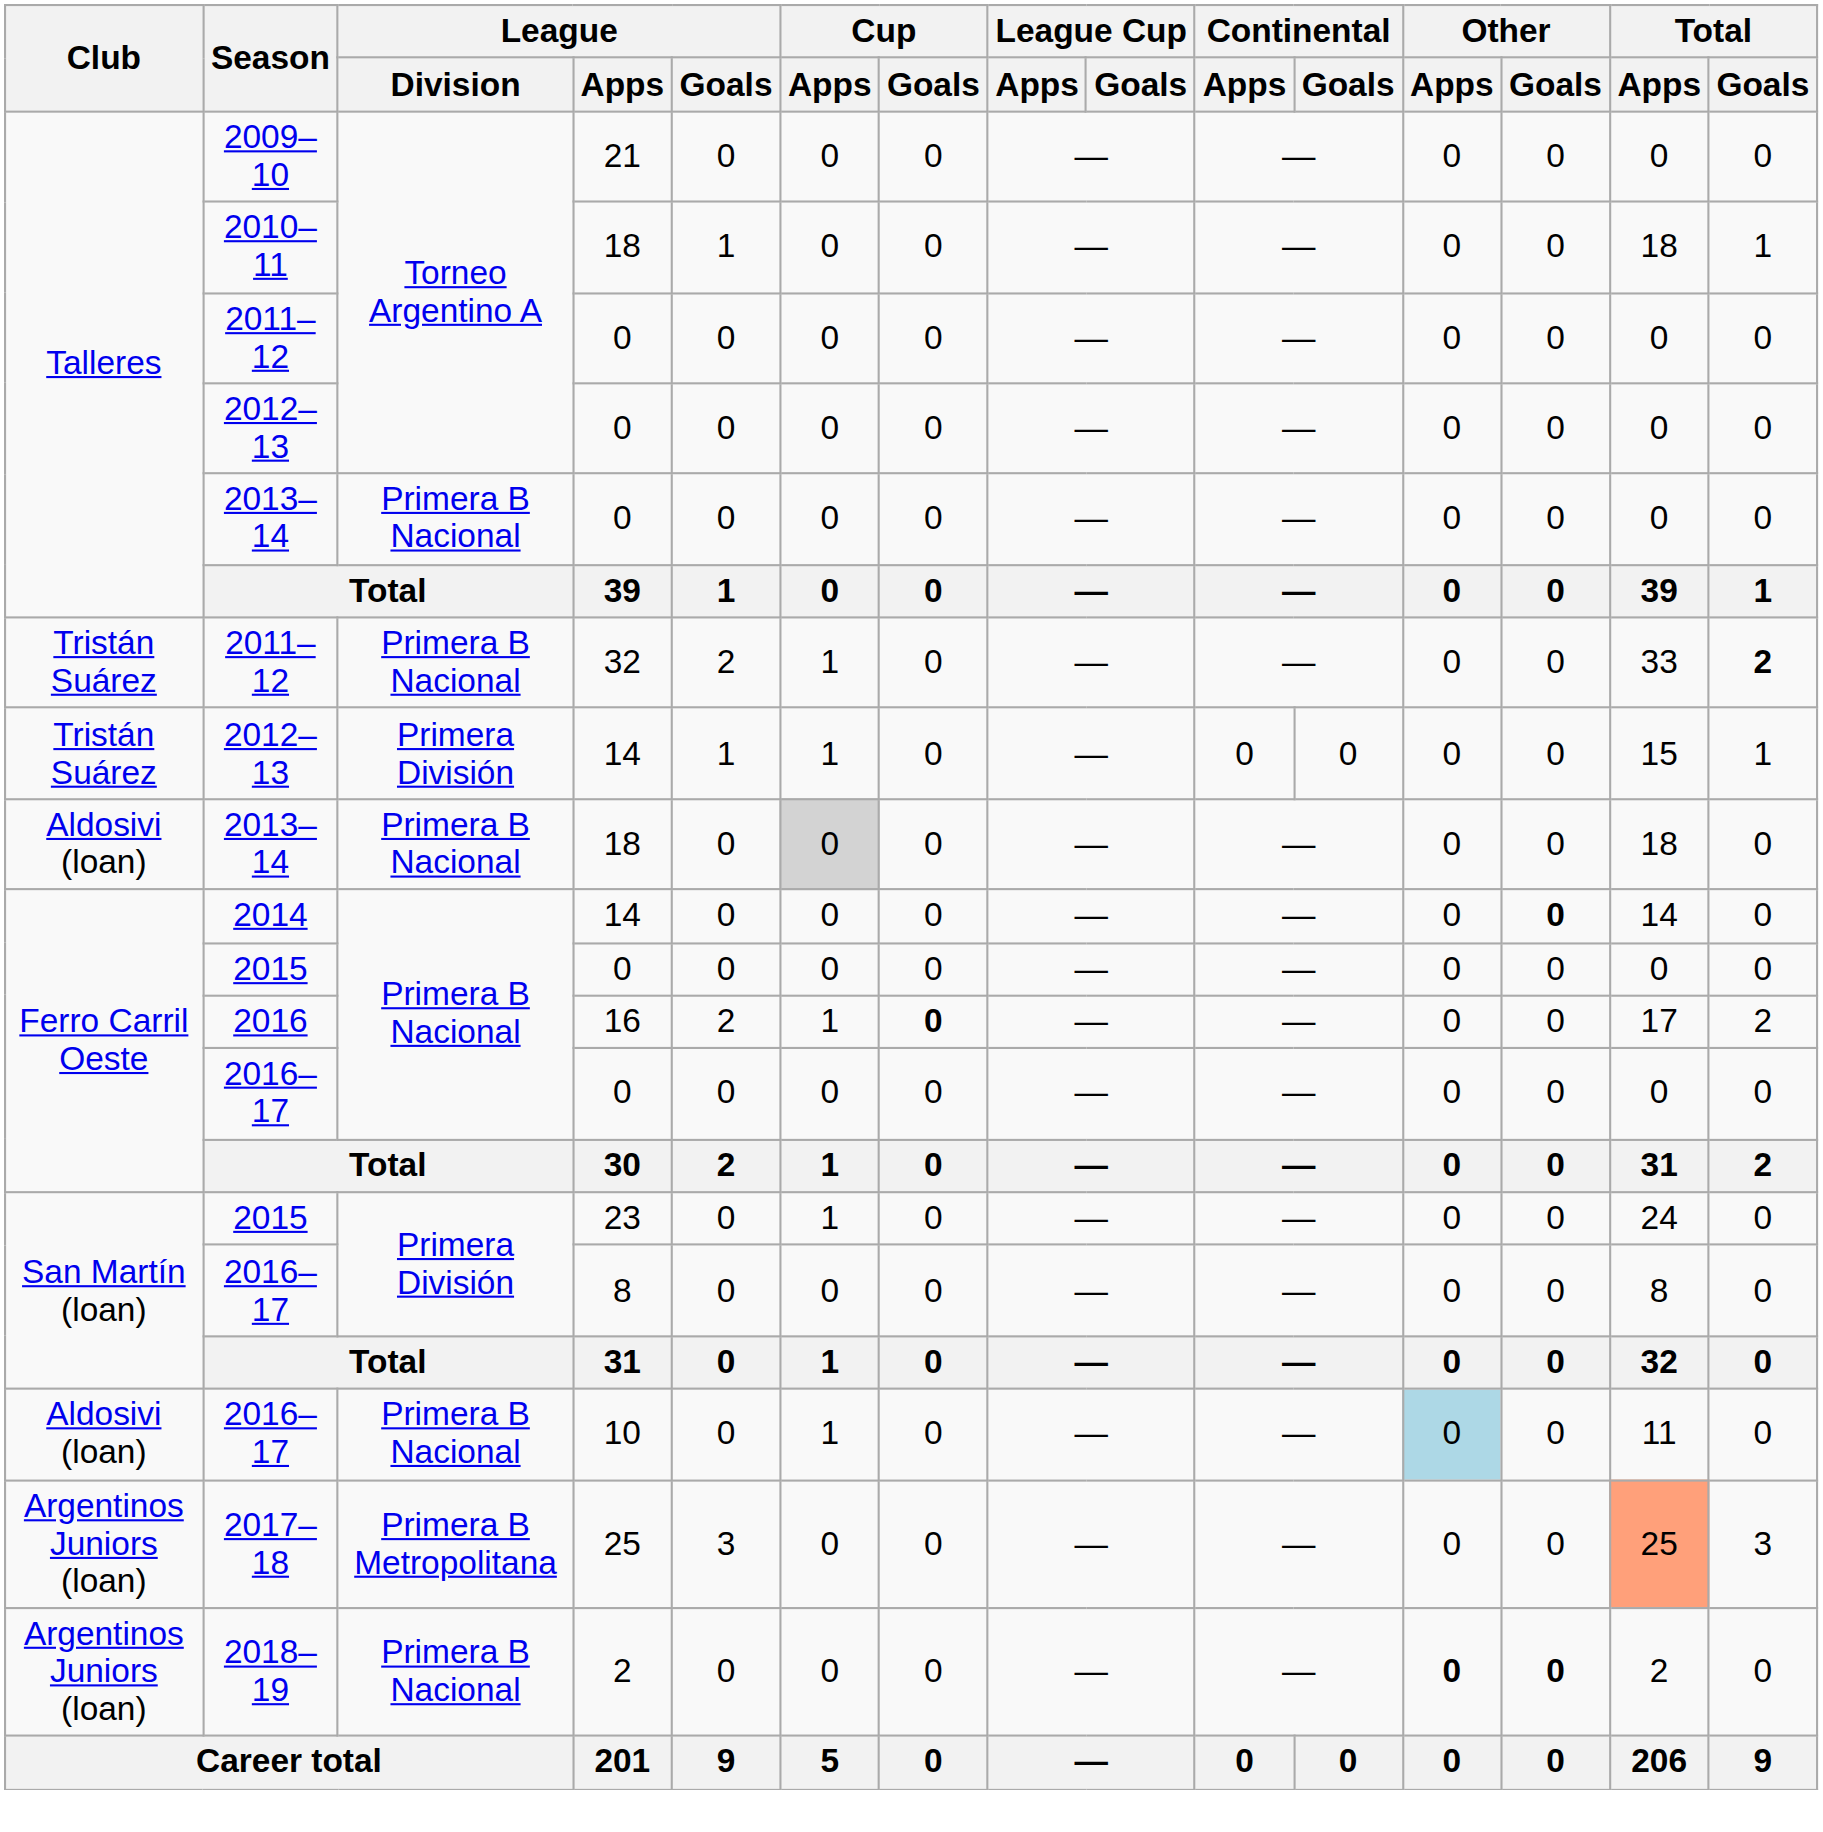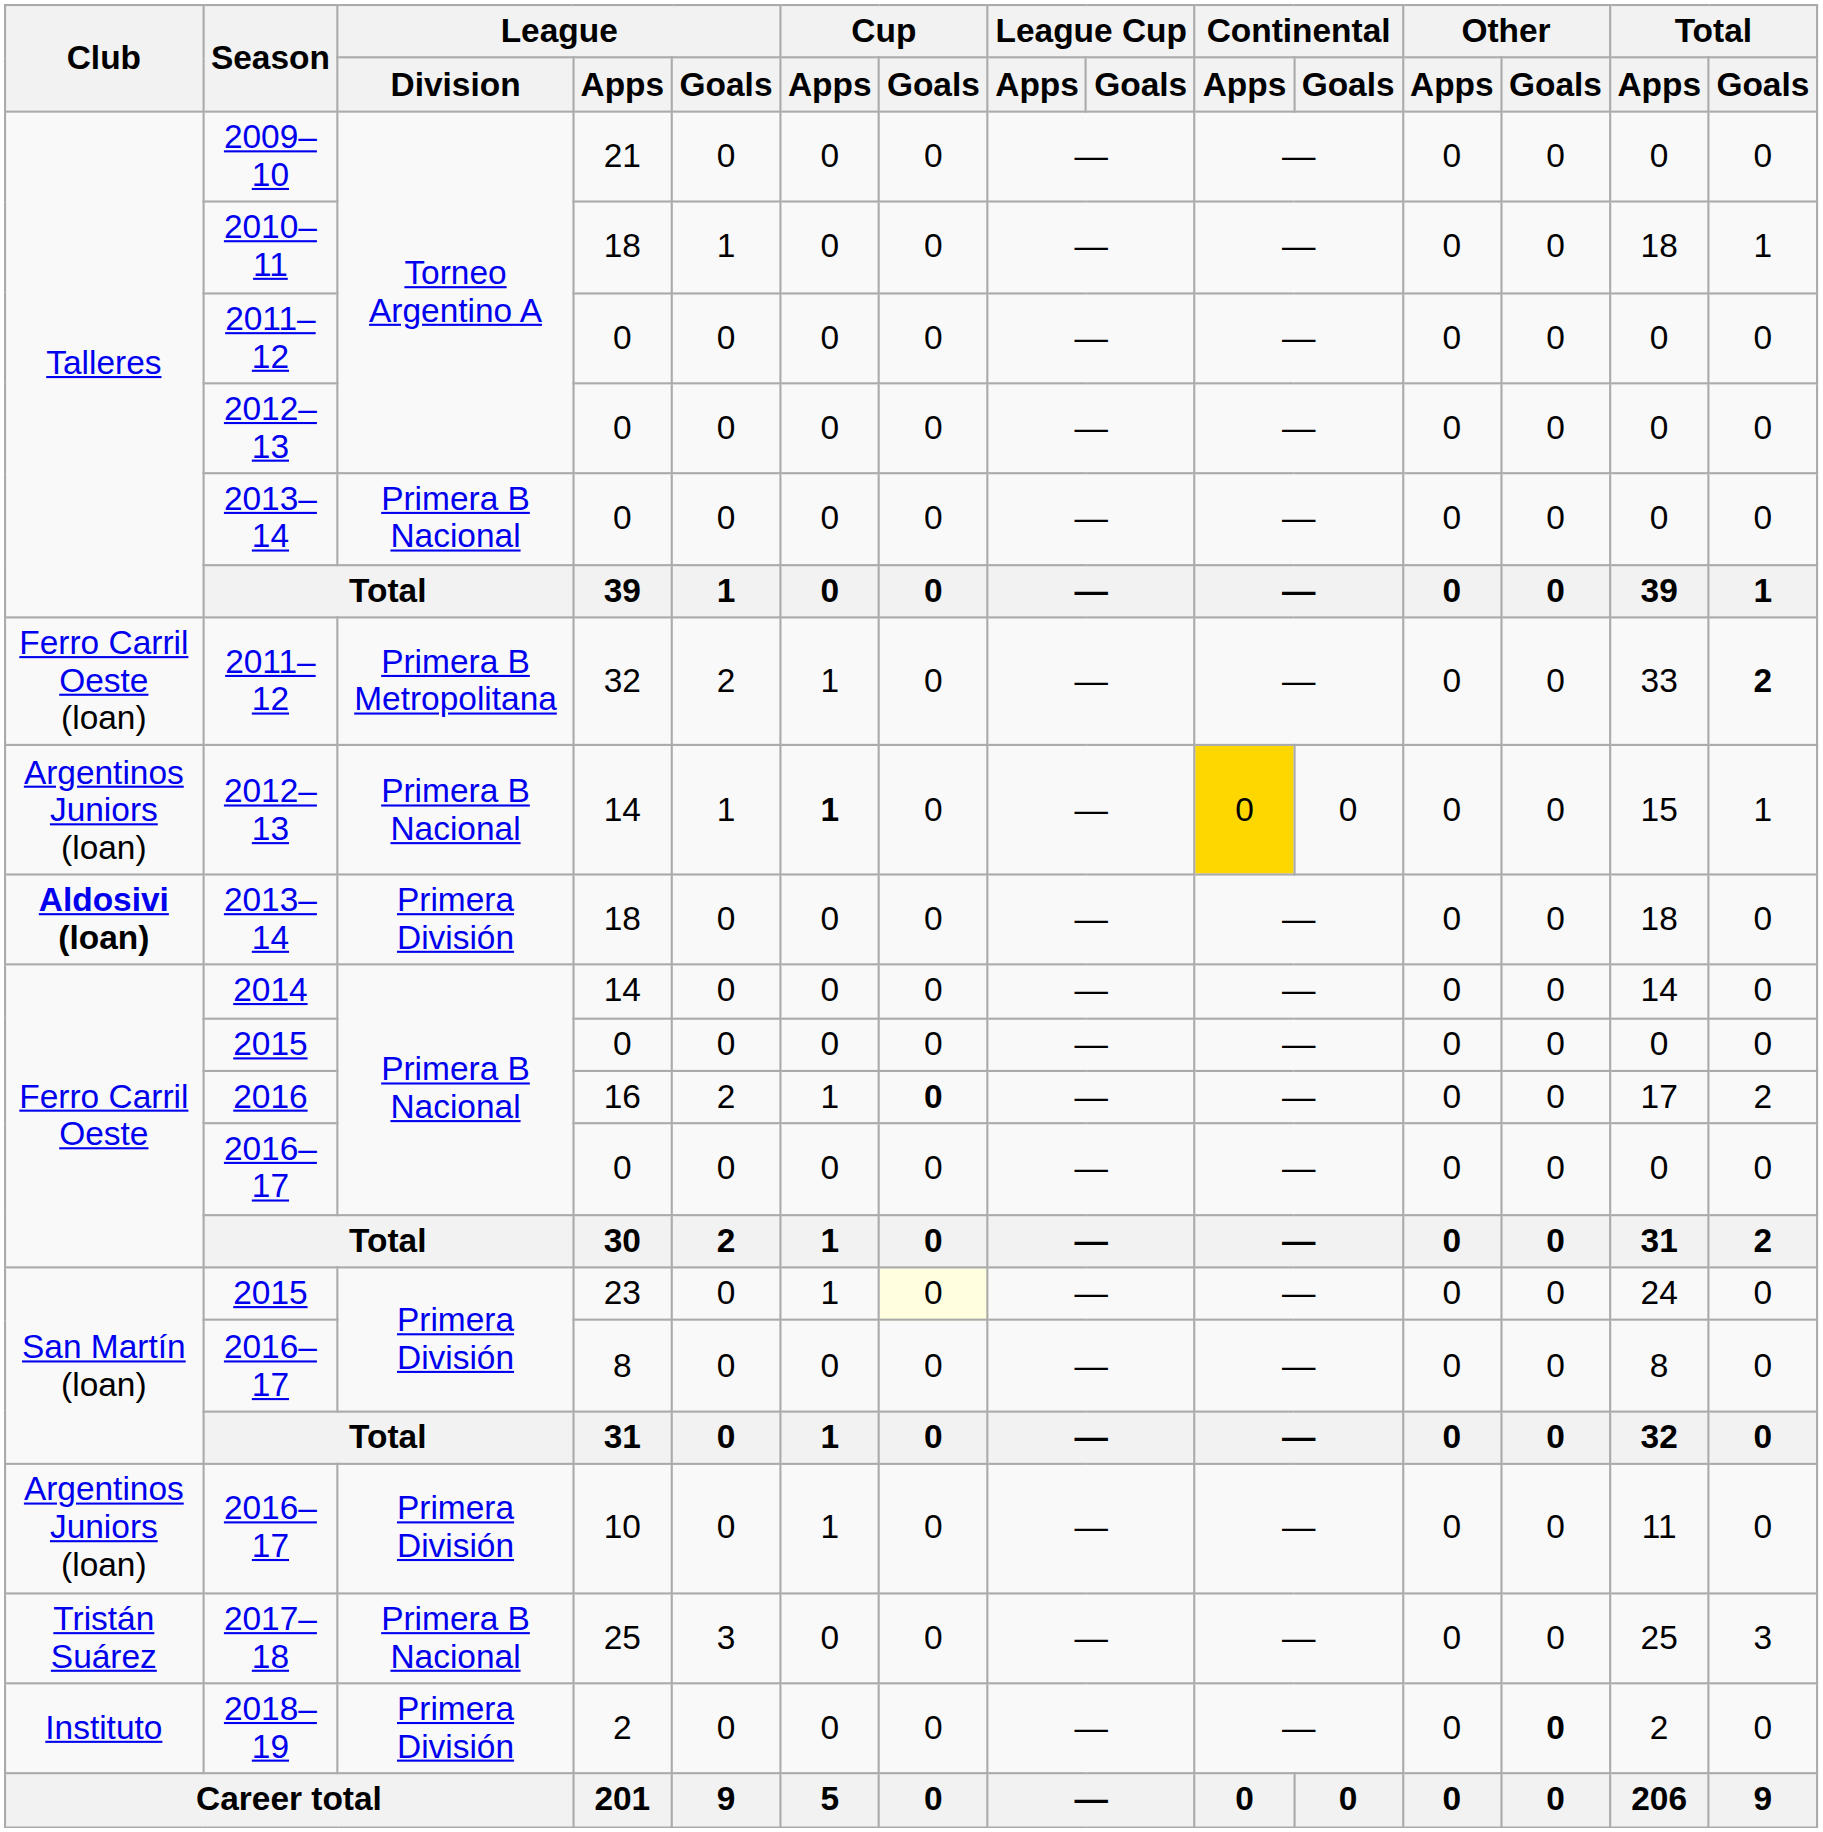(104, 662) Tristán Suárez -> (104, 681) Ferro Carril Oeste (loan)
(456, 662) Primera B Nacional -> (456, 681) Primera B Metropolitana
(104, 752) Tristán Suárez -> (104, 809) Argentinos Juniors (loan)
(456, 752) Primera División -> (456, 809) Primera B Nacional
(830, 752) normal -> (830, 809) bold
(1244, 752) no background -> (1244, 809) gold background
(104, 843) normal -> (104, 918) bold
(456, 843) Primera B Nacional -> (456, 918) Primera División
(830, 843) lightgrey background -> (830, 918) no background
(1555, 915) bold -> (1555, 990) normal
(933, 1218) no background -> (933, 1293) lightyellow background
(104, 1433) Aldosivi (loan) -> (104, 1527) Argentinos Juniors (loan)
(456, 1433) Primera B Nacional -> (456, 1527) Primera División
(1452, 1433) lightblue background -> (1452, 1527) no background
(104, 1543) Argentinos Juniors (loan) -> (104, 1637) Tristán Suárez
(456, 1543) Primera B Metropolitana -> (456, 1637) Primera B Nacional
(1659, 1543) lightsalmon background -> (1659, 1637) no background
(104, 1671) Argentinos Juniors (loan) -> (104, 1727) Instituto
(456, 1671) Primera B Nacional -> (456, 1727) Primera División
(1452, 1671) bold -> (1452, 1727) normal
